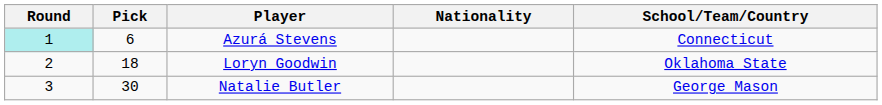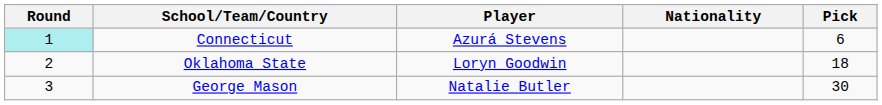columns swapped: (130, 16) <-> (725, 16)
